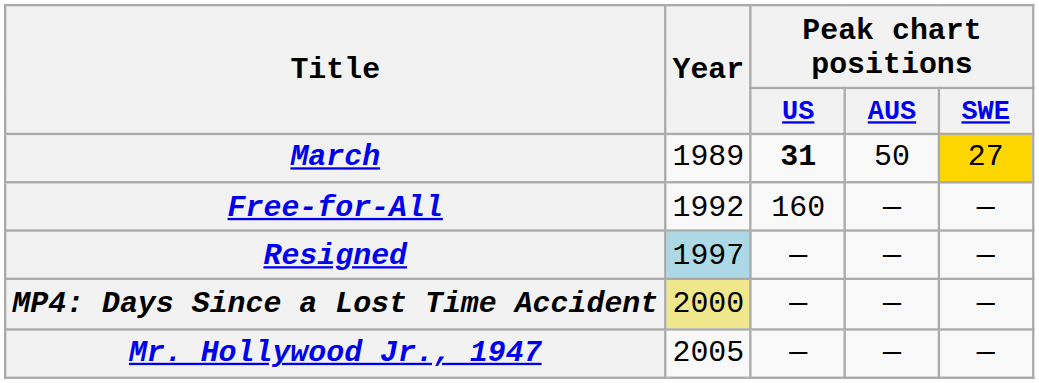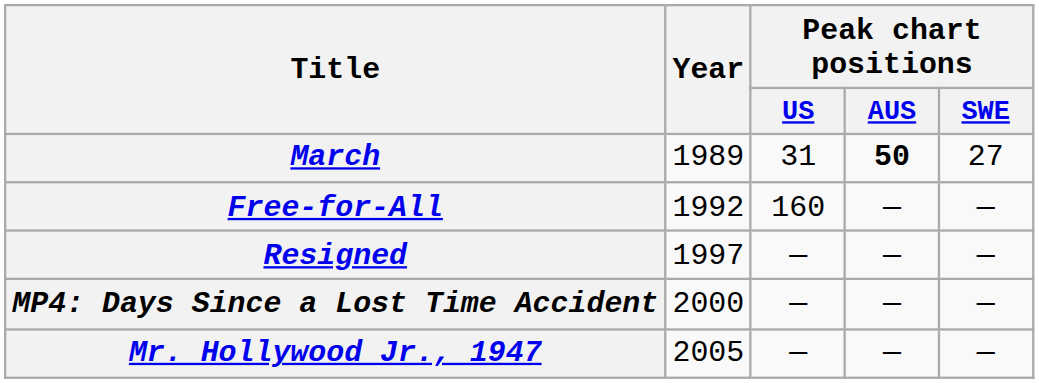(798, 158) bold -> (798, 158) normal
(892, 158) normal -> (892, 158) bold
(986, 158) gold background -> (986, 158) no background
(708, 255) lightblue background -> (708, 255) no background
(708, 304) khaki background -> (708, 304) no background
